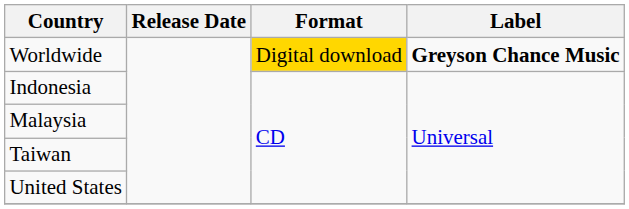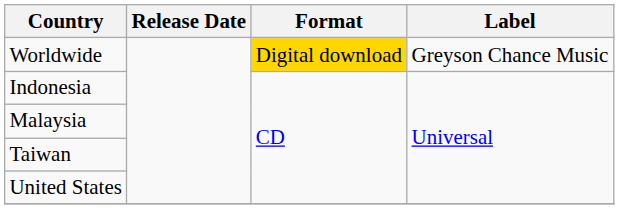(516, 54) bold -> (510, 54) normal
